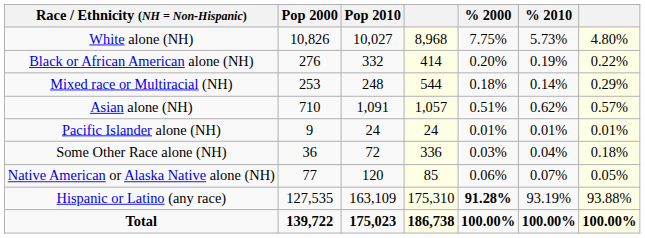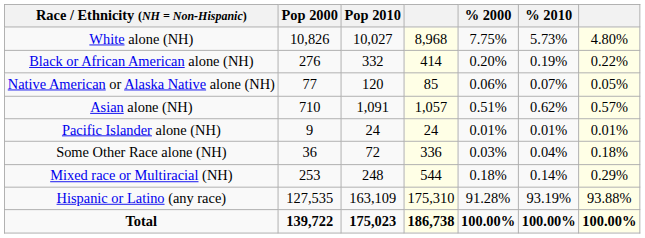rows swapped: (141, 175) <-> (141, 84)
(488, 198) bold -> (488, 198) normal
